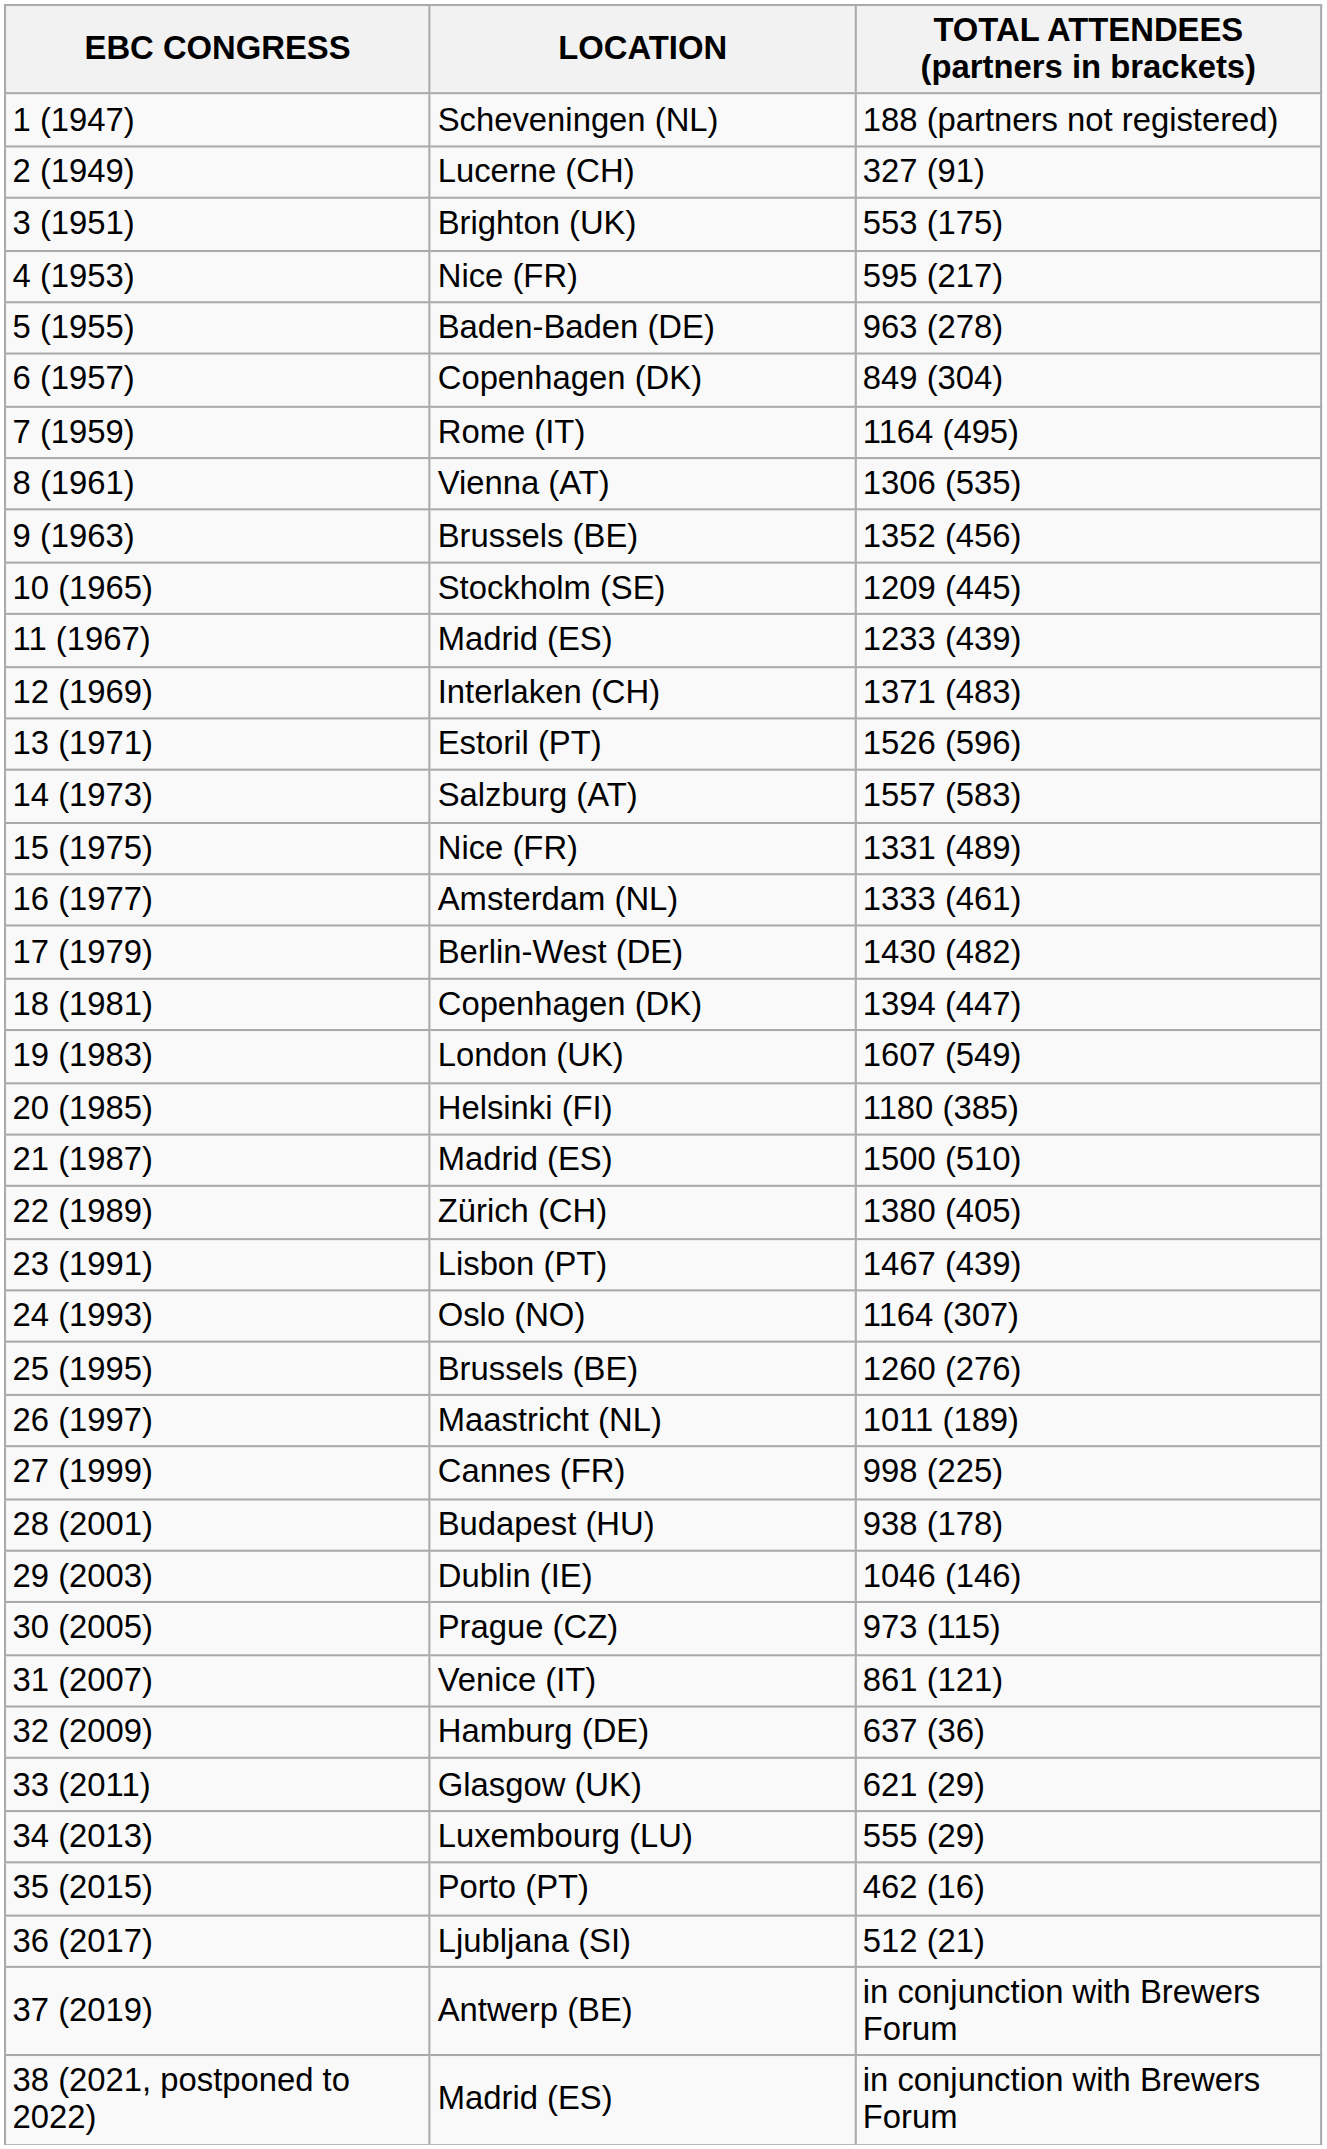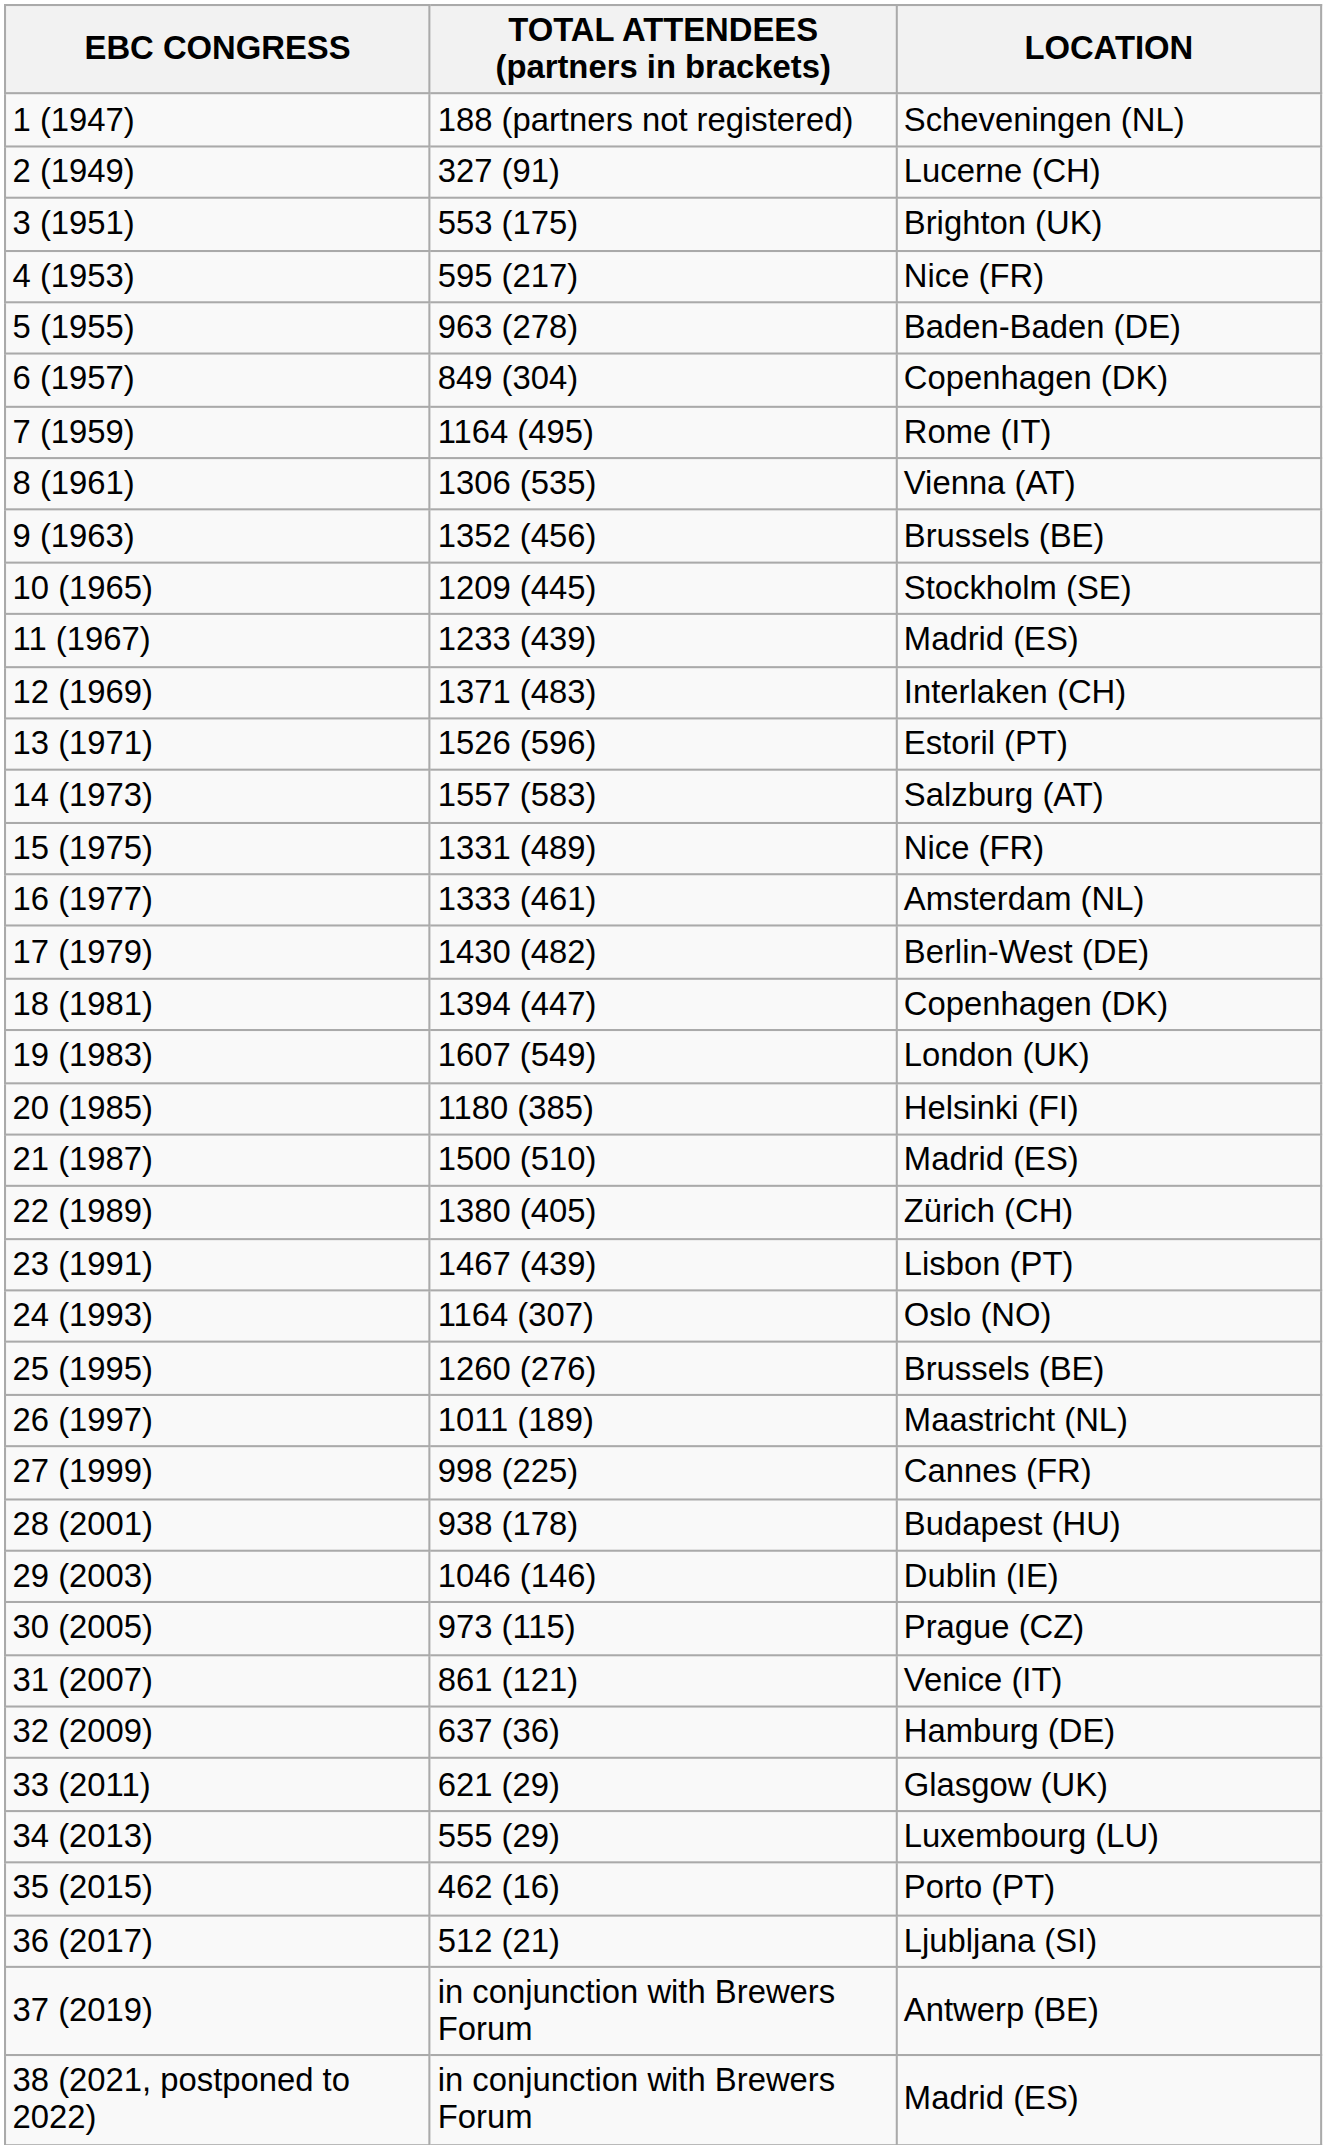columns swapped: (643, 48) <-> (1088, 48)
